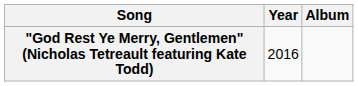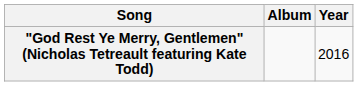columns swapped: (283, 15) <-> (327, 15)
